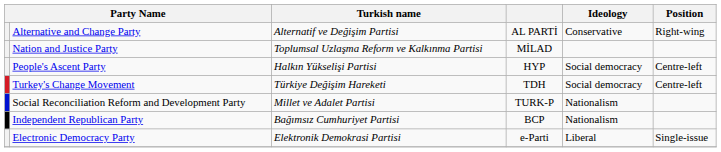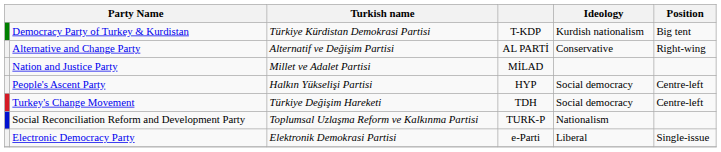+ row: (101, 31)
(378, 49) Toplumsal Uzlaşma Reform ve Kalkınma Partisi -> (320, 67) Millet ve Adalet Partisi
(324, 102) Millet ve Adalet Partisi -> (374, 120) Toplumsal Uzlaşma Reform ve Kalkınma Partisi
- row: (78, 120)
